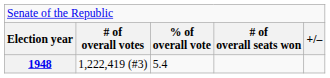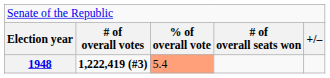(113, 63) normal -> (113, 63) bold
(160, 63) no background -> (160, 63) lightsalmon background
